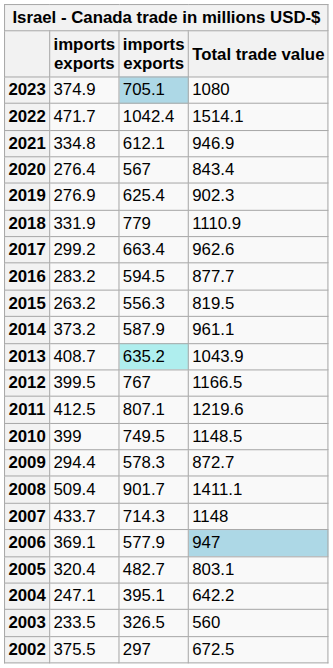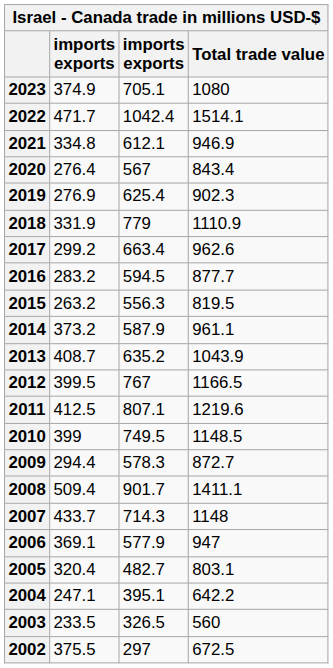(144, 90) lightblue background -> (144, 90) no background
(144, 356) paleturquoise background -> (144, 356) no background
(206, 542) lightblue background -> (206, 542) no background
